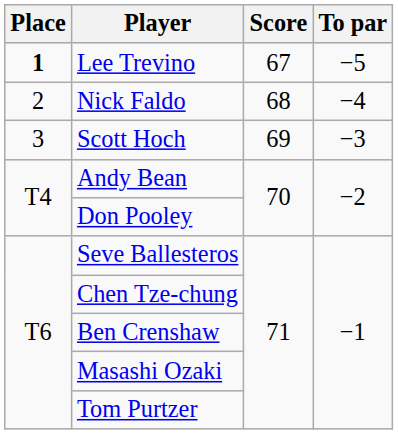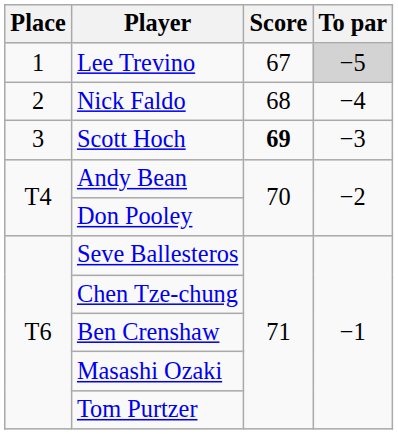(38, 62) bold -> (38, 62) normal
(353, 62) no background -> (353, 62) lightgrey background
(278, 139) normal -> (278, 139) bold
